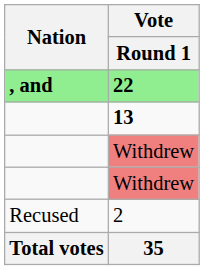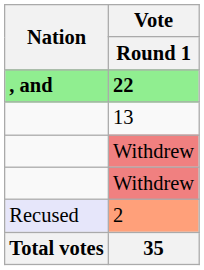(123, 118) bold -> (123, 118) normal
(44, 215) no background -> (44, 215) lavender background
(118, 215) no background -> (118, 215) lightsalmon background
